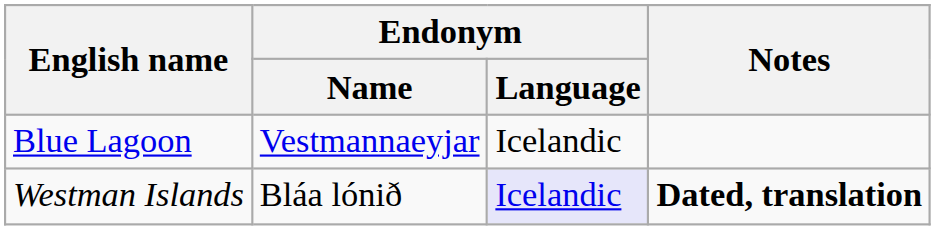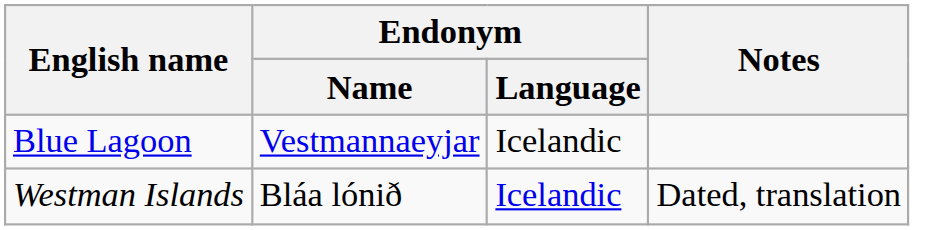(558, 195) lavender background -> (558, 195) no background
(789, 195) bold -> (779, 195) normal
